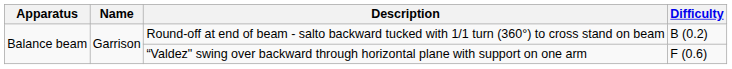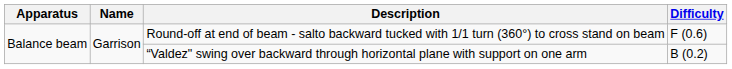(689, 34) B (0.2) -> (689, 34) F (0.6)
(689, 53) F (0.6) -> (689, 53) B (0.2)
